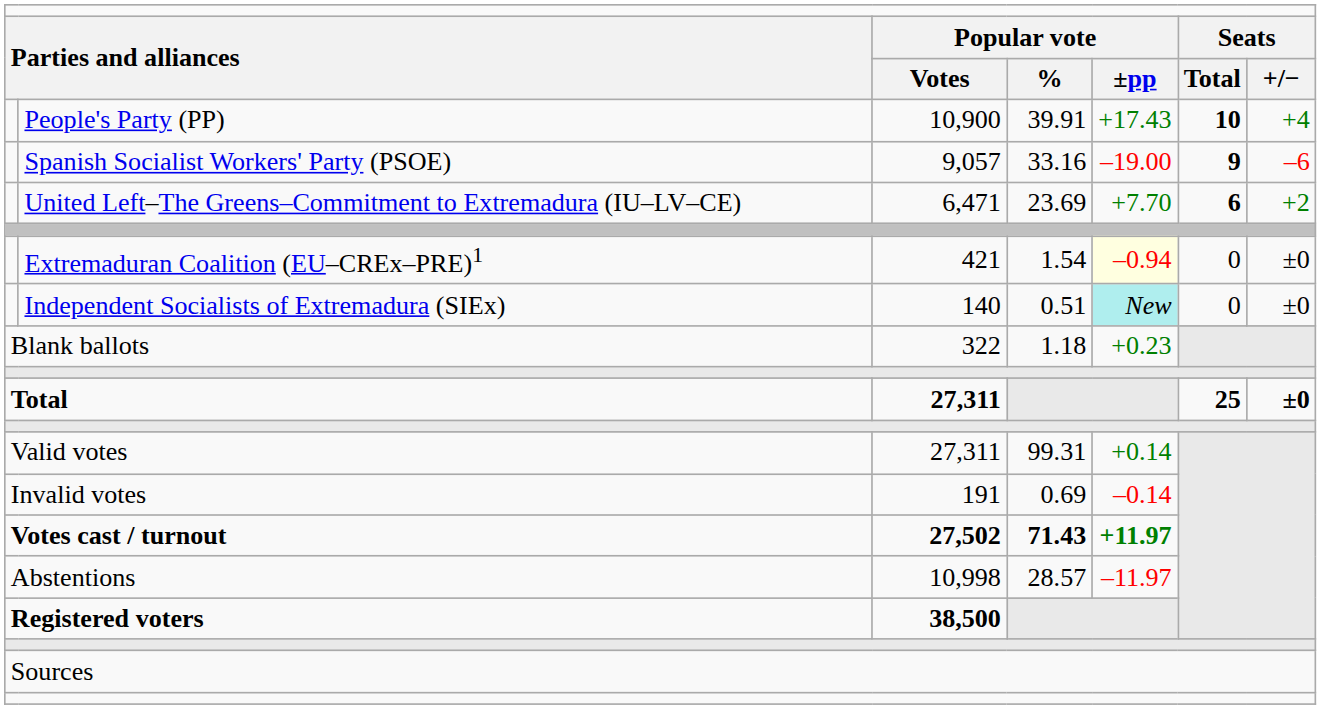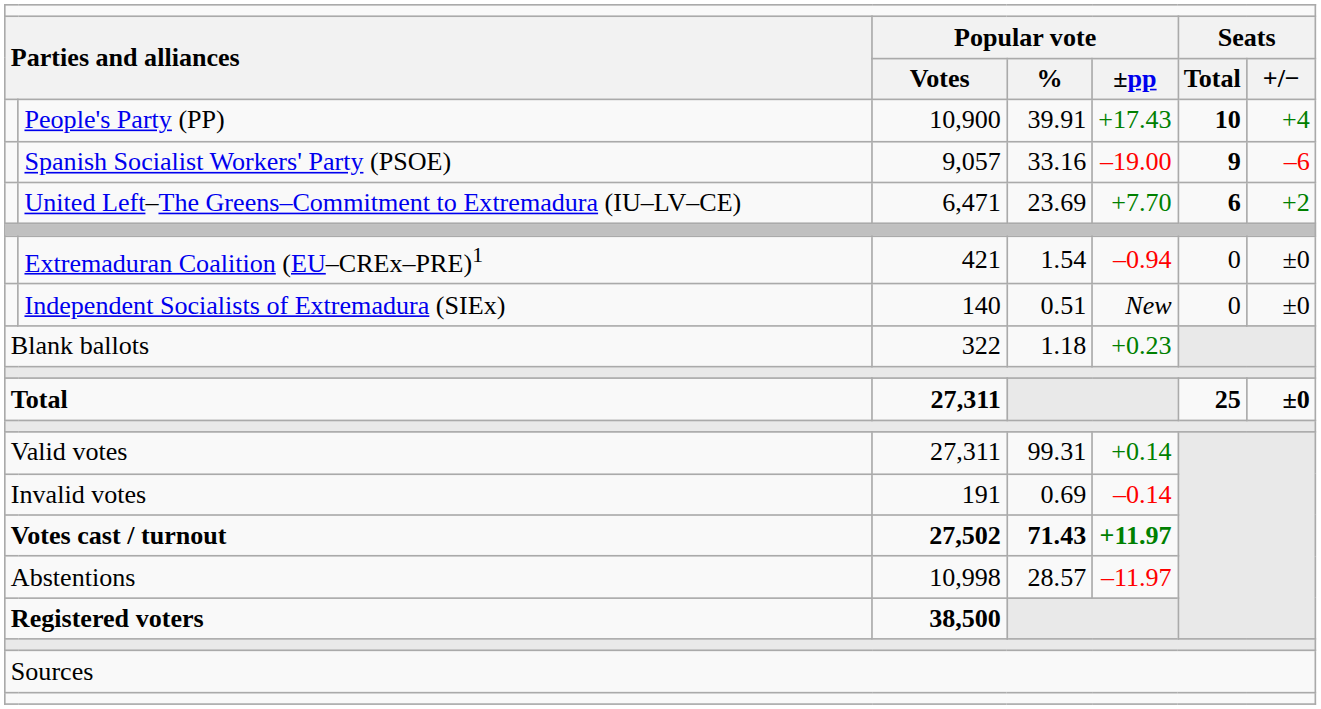(1142, 259) lightyellow background -> (1142, 259) no background
(1148, 304) paleturquoise background -> (1148, 304) no background
